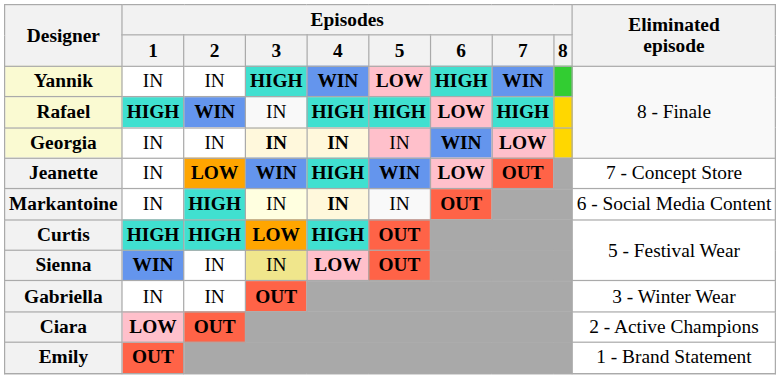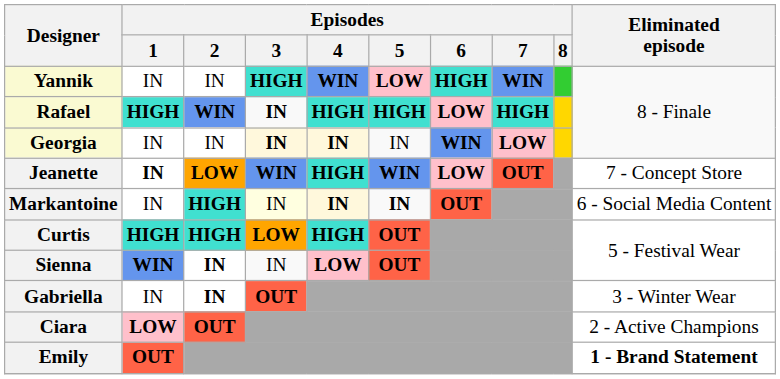(276, 111) normal -> (276, 111) bold
(400, 142) pink background -> (400, 142) no background
(153, 173) normal -> (153, 173) bold
(400, 204) normal -> (400, 204) bold
(215, 265) normal -> (215, 265) bold
(276, 265) khaki background -> (276, 265) no background
(215, 296) normal -> (215, 296) bold
(674, 357) normal -> (674, 357) bold
